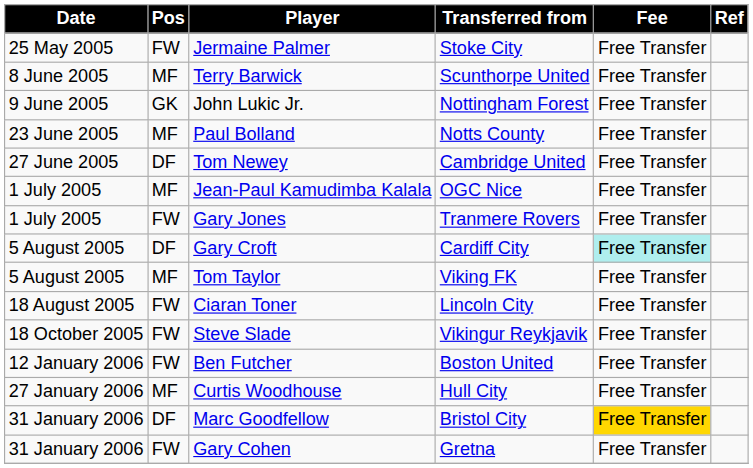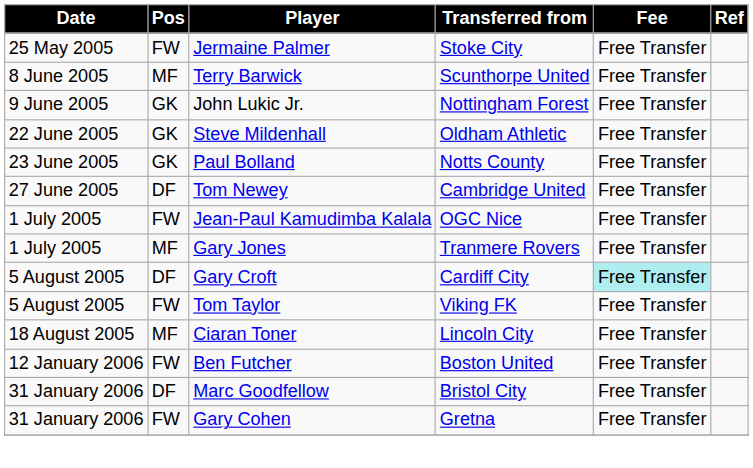+ row: (260, 133)
(165, 133) MF -> (165, 162) GK
(165, 190) MF -> (166, 219) FW
(166, 219) FW -> (165, 248) MF
(165, 276) MF -> (166, 305) FW
(166, 305) FW -> (165, 334) MF
- row: (242, 334)
- row: (267, 391)
(652, 420) gold background -> (652, 391) no background
